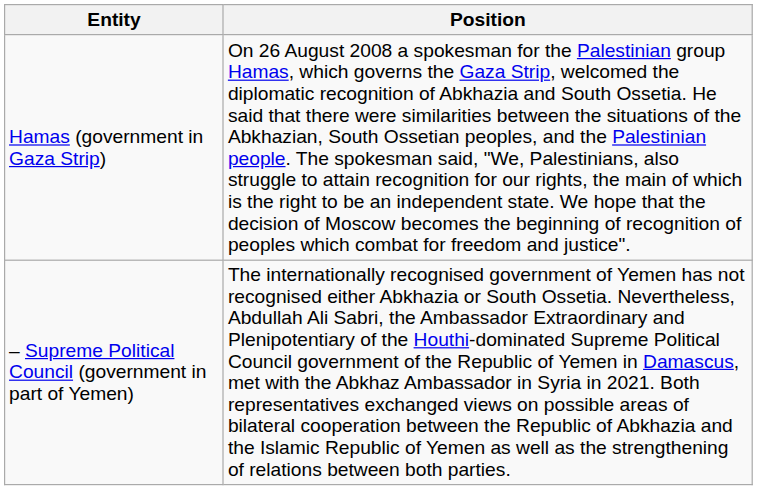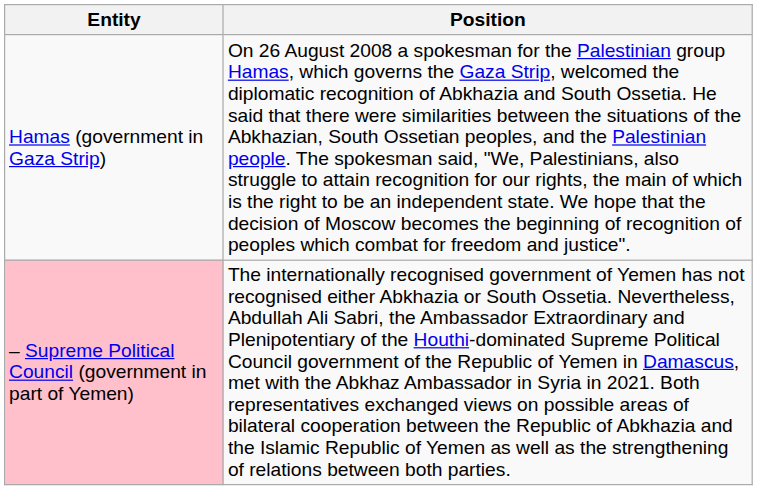(108, 372) no background -> (108, 372) pink background
